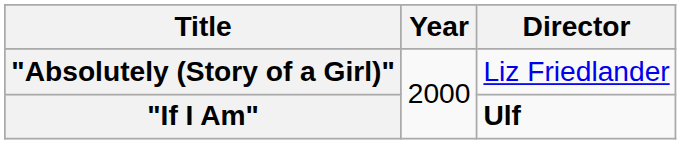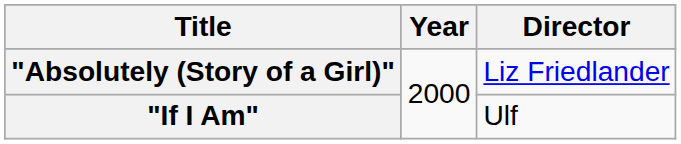(502, 116) bold -> (501, 116) normal
